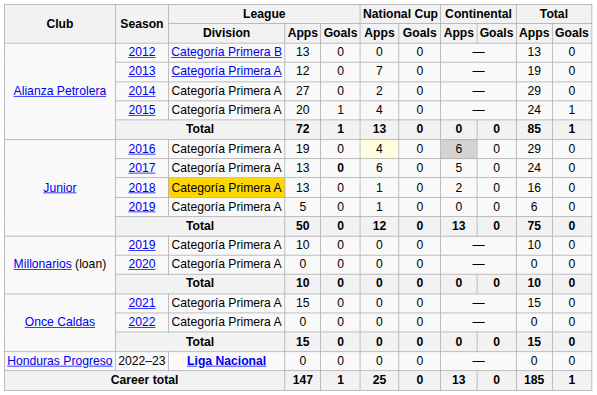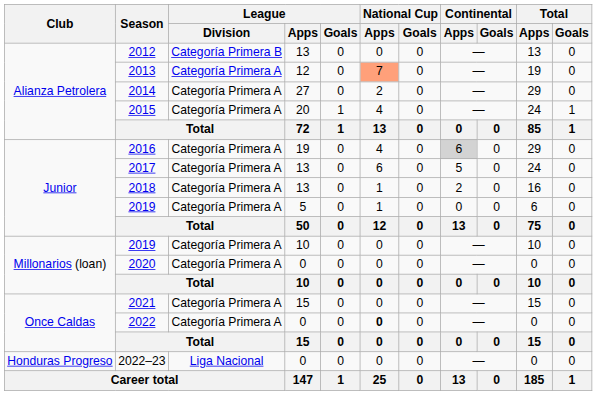(379, 71) no background -> (379, 71) lightsalmon background
(379, 149) lightyellow background -> (379, 149) no background
(341, 168) bold -> (341, 168) normal
(227, 187) gold background -> (227, 187) no background
(379, 322) normal -> (379, 322) bold
(227, 361) bold -> (227, 361) normal
